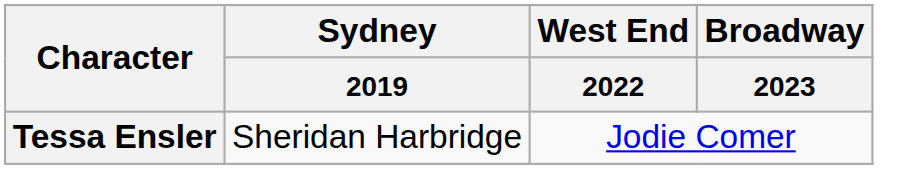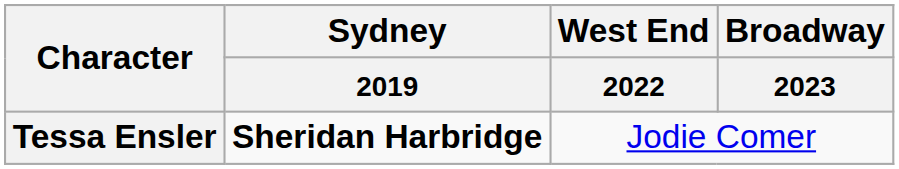(377, 137) normal -> (387, 137) bold
